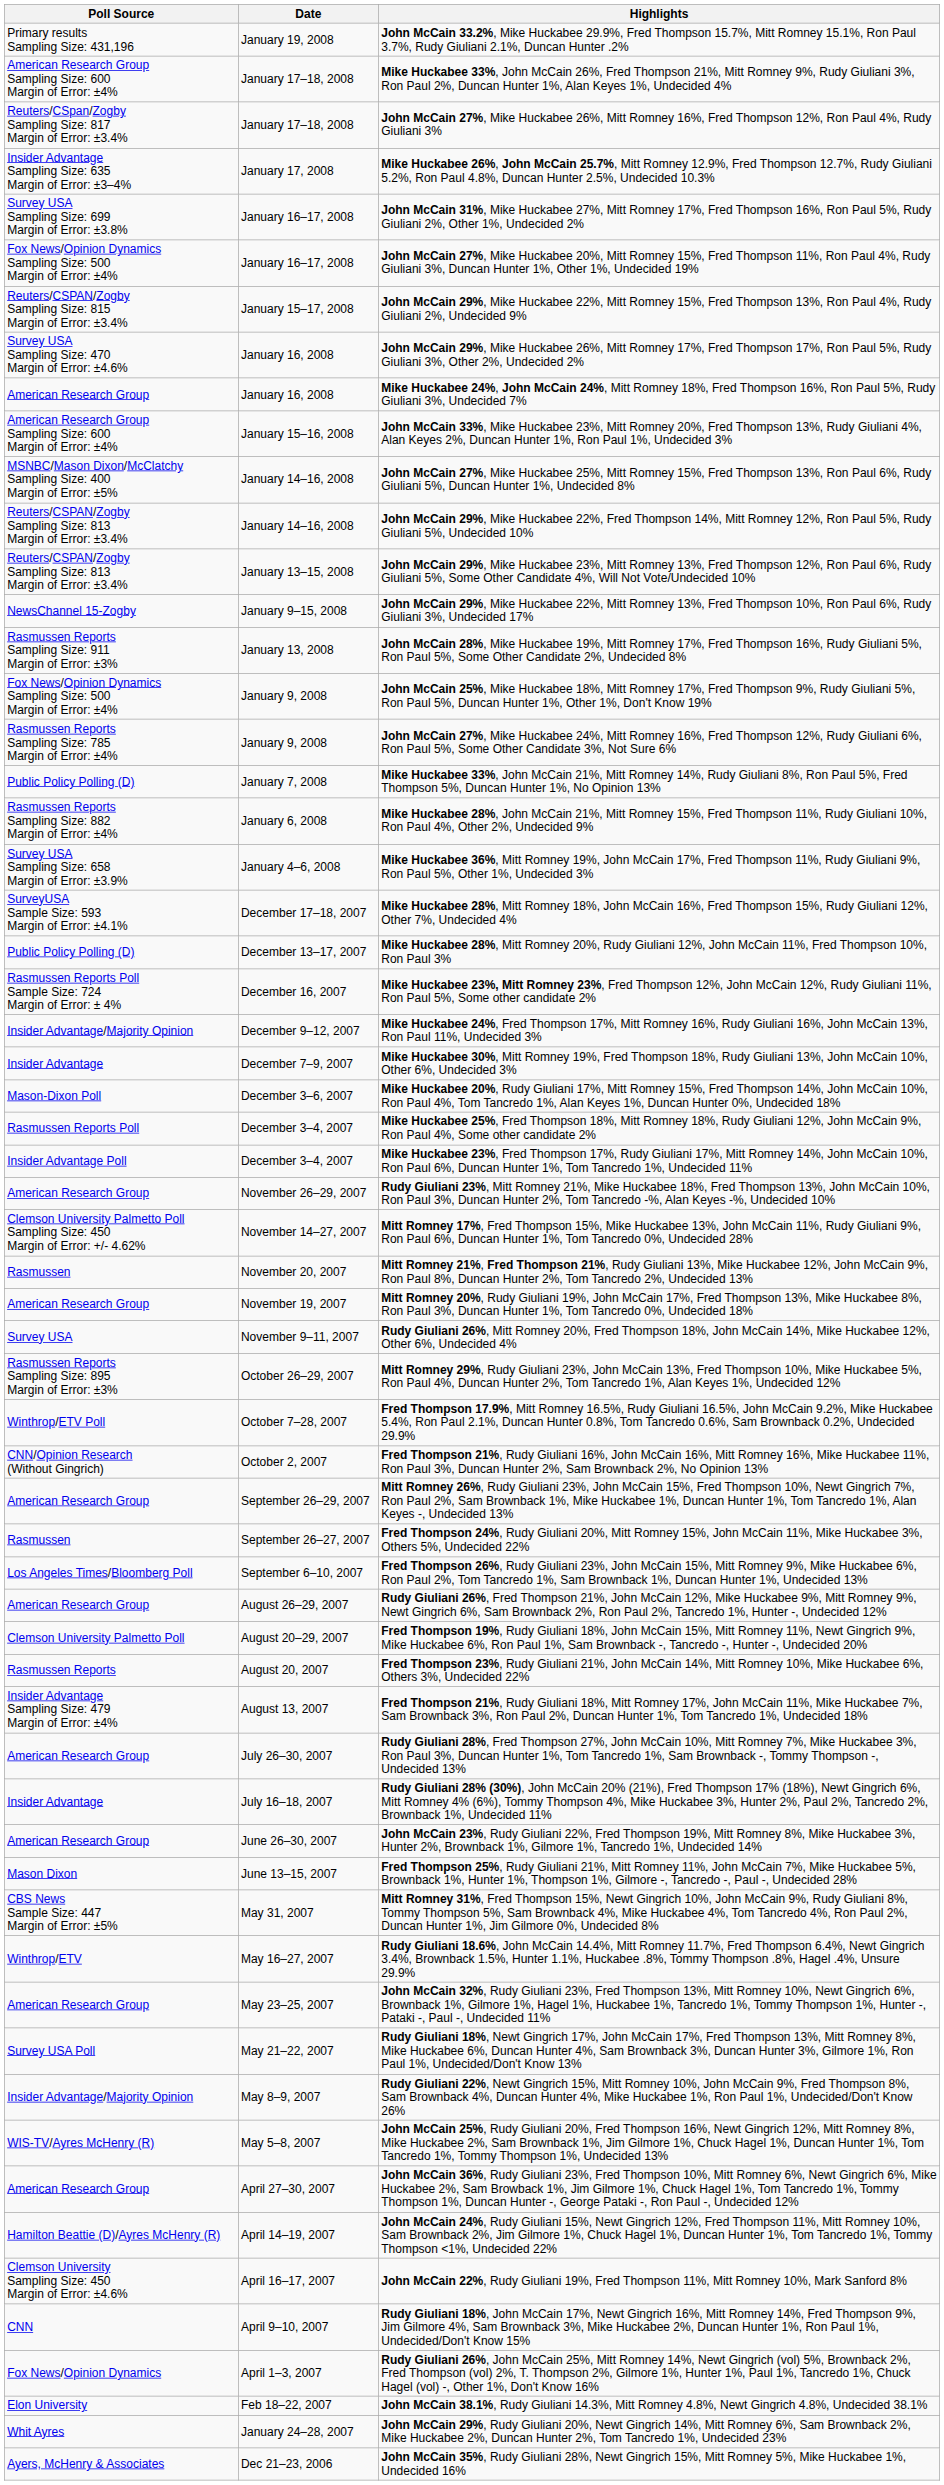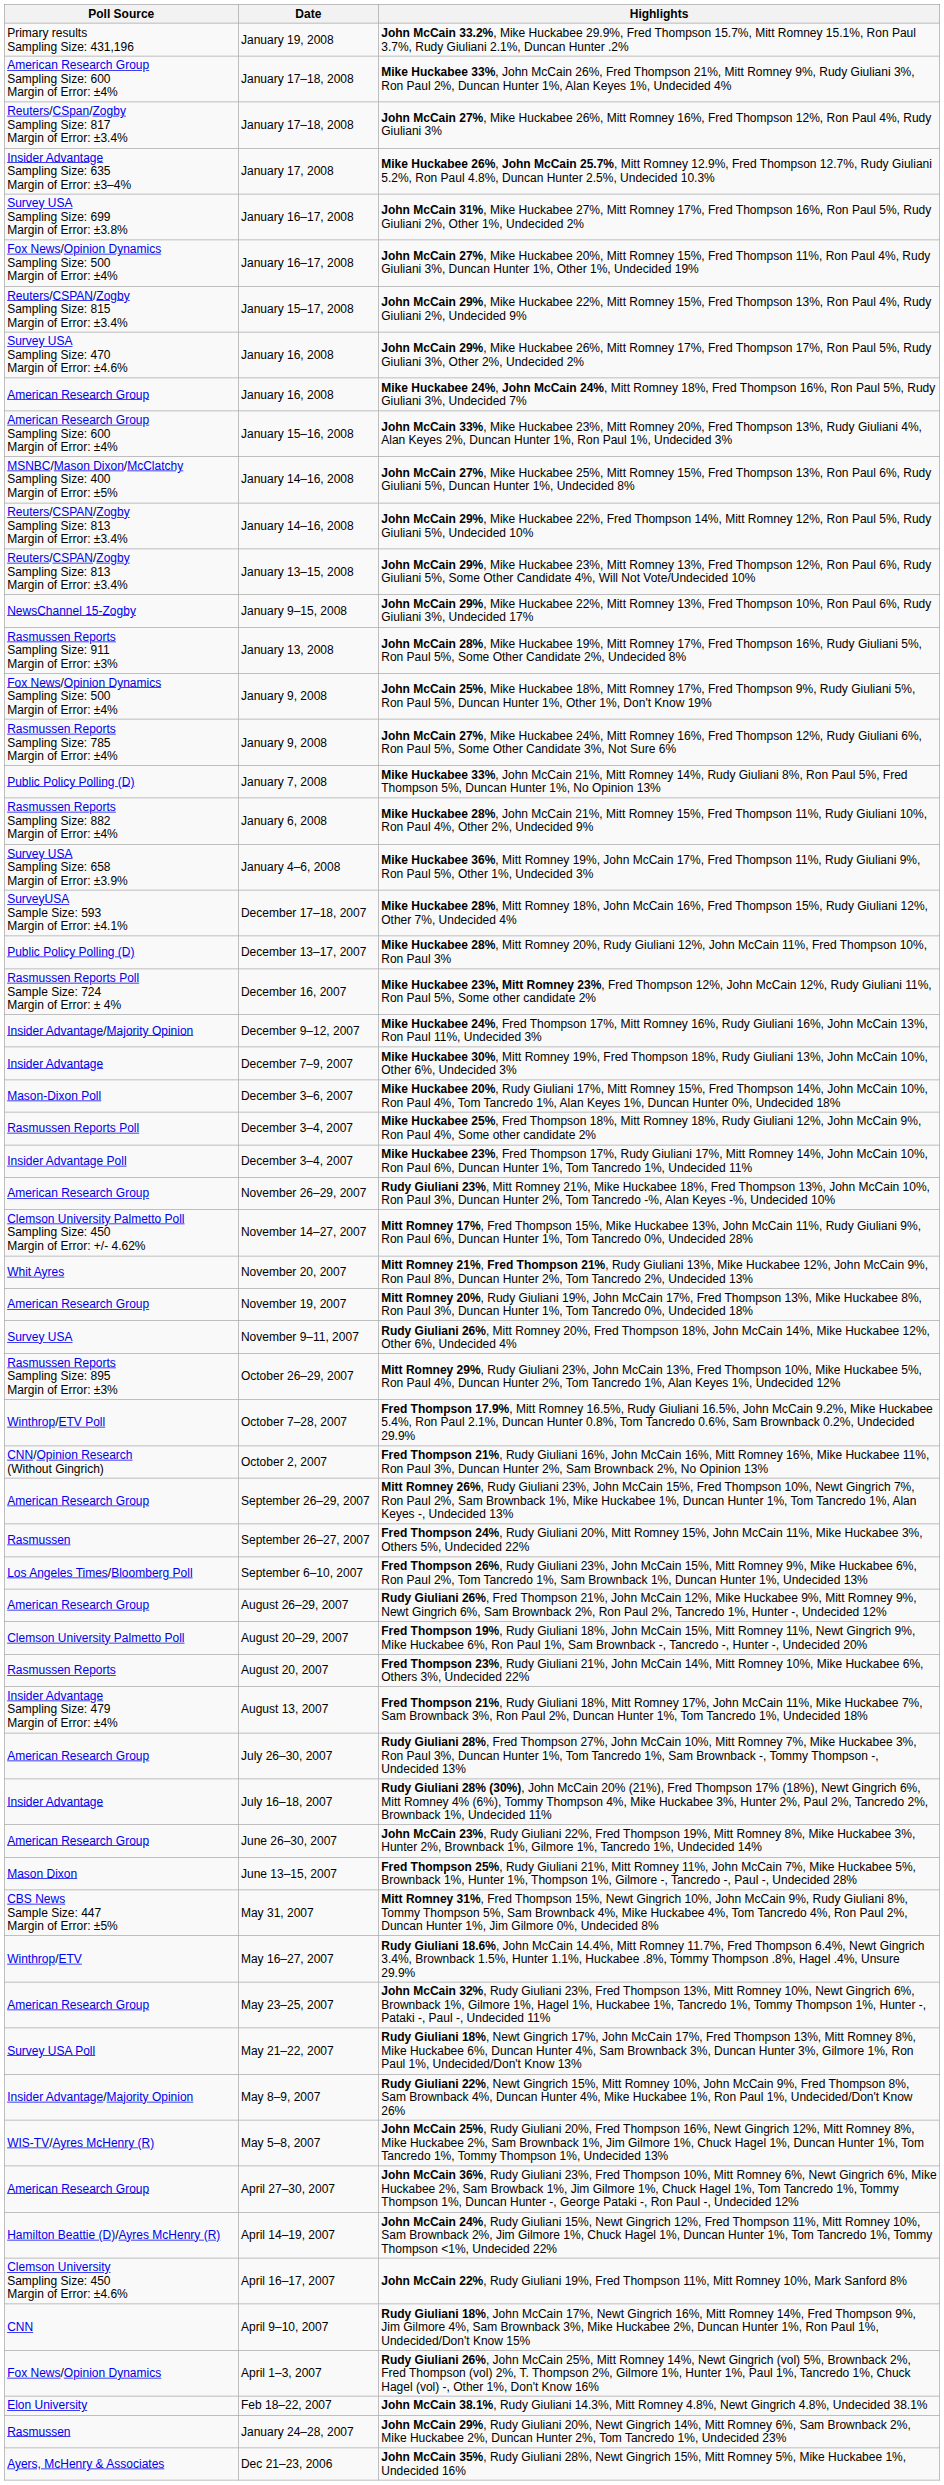(39, 1272) Rasmussen -> (36, 1272) Whit Ayres
(36, 2431) Whit Ayres -> (39, 2431) Rasmussen
